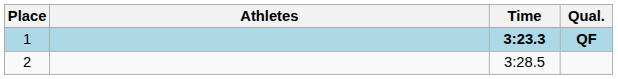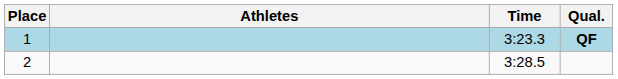(524, 39) bold -> (524, 39) normal
